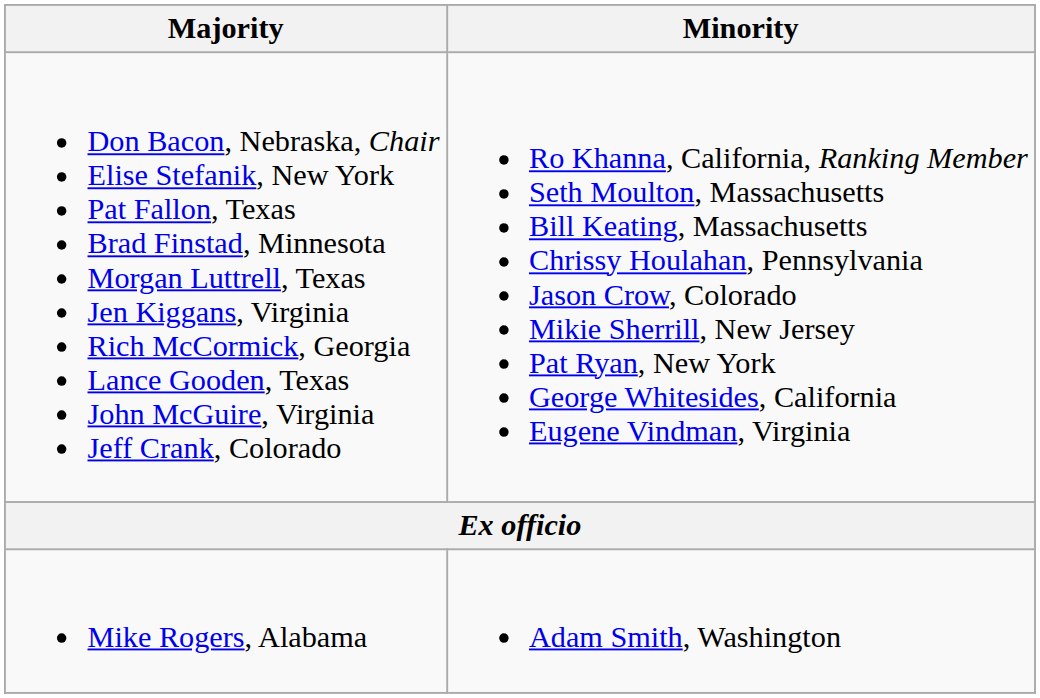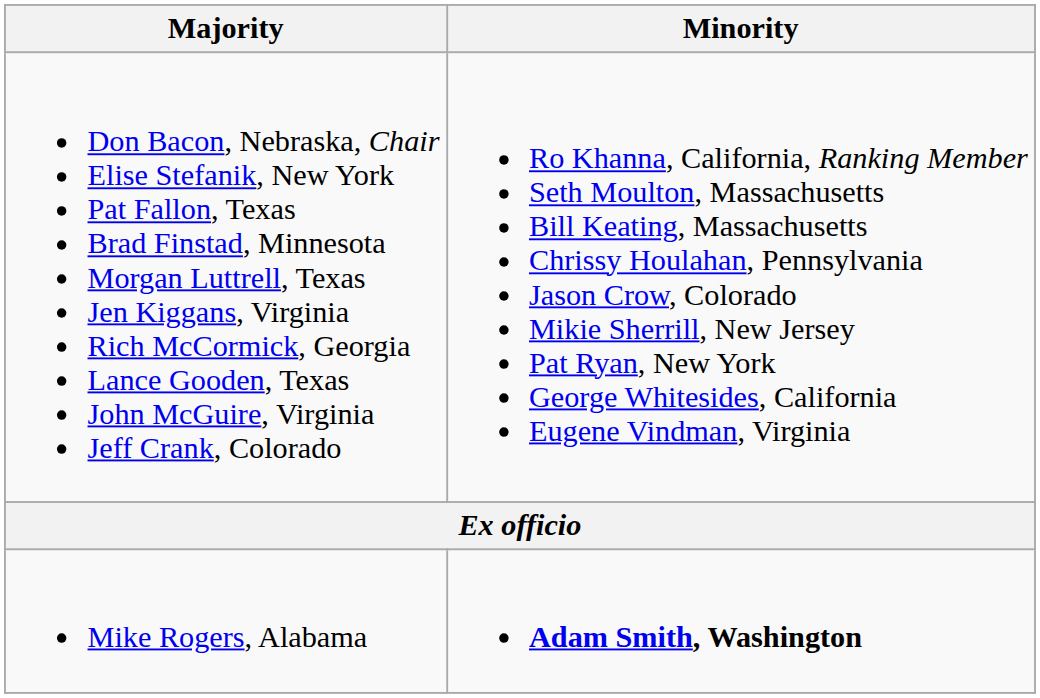(741, 638) normal -> (741, 638) bold
